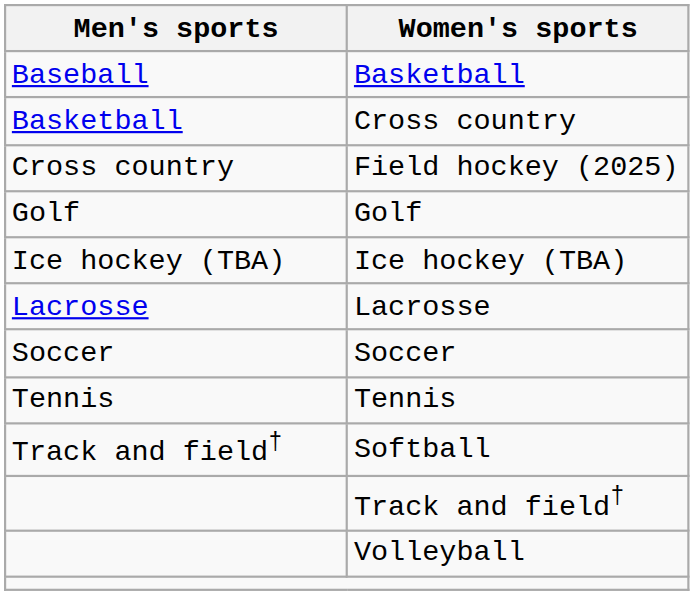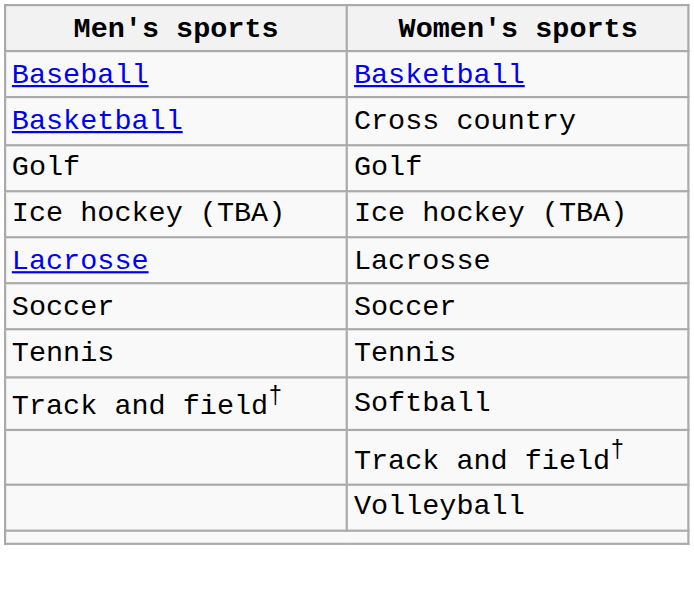- row: (516, 167)
